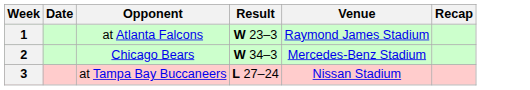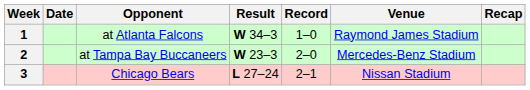+ column: (306, 14)
(256, 34) W 23–3 -> (256, 34) W 34–3
(153, 54) Chicago Bears -> (153, 54) at Tampa Bay Buccaneers
(256, 54) W 34–3 -> (256, 54) W 23–3
(153, 74) at Tampa Bay Buccaneers -> (153, 74) Chicago Bears
